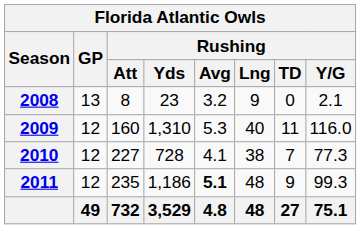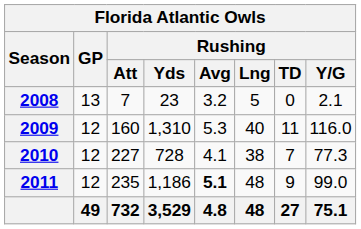(125, 100) 8 -> (125, 100) 7
(255, 100) 9 -> (255, 100) 5
(331, 182) 99.3 -> (331, 182) 99.0
